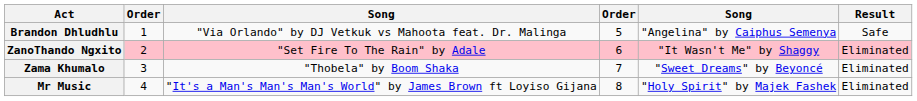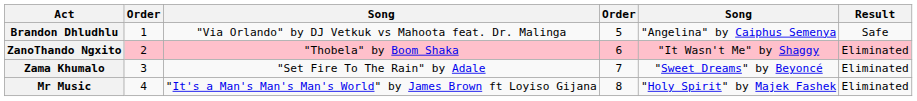(381, 50) "Set Fire To The Rain" by Adale -> (381, 50) "Thobela" by Boom Shaka
(381, 68) "Thobela" by Boom Shaka -> (381, 68) "Set Fire To The Rain" by Adale
